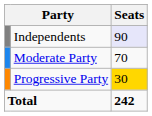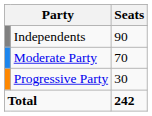(121, 36) lavender background -> (121, 36) no background
(121, 79) gold background -> (121, 79) no background
